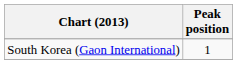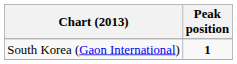(207, 49) normal -> (207, 49) bold
